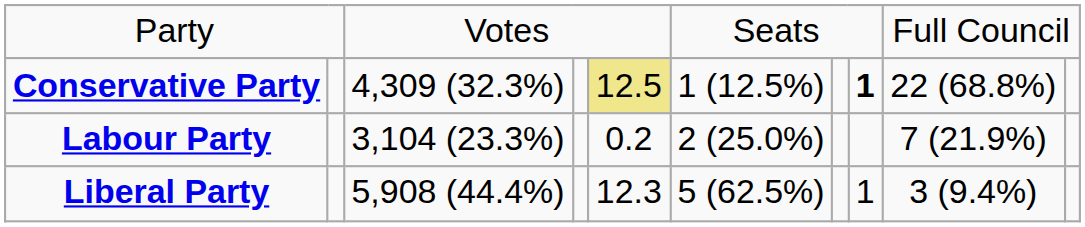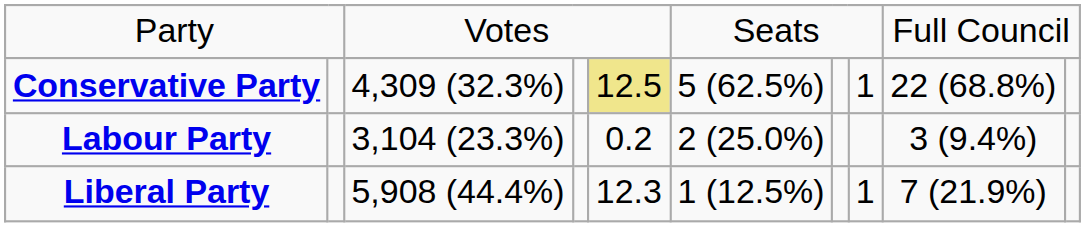(751, 85) 1 (12.5%) -> (751, 85) 5 (62.5%)
(865, 85) bold -> (865, 85) normal
(973, 138) 7 (21.9%) -> (973, 138) 3 (9.4%)
(751, 192) 5 (62.5%) -> (751, 192) 1 (12.5%)
(973, 192) 3 (9.4%) -> (973, 192) 7 (21.9%)
